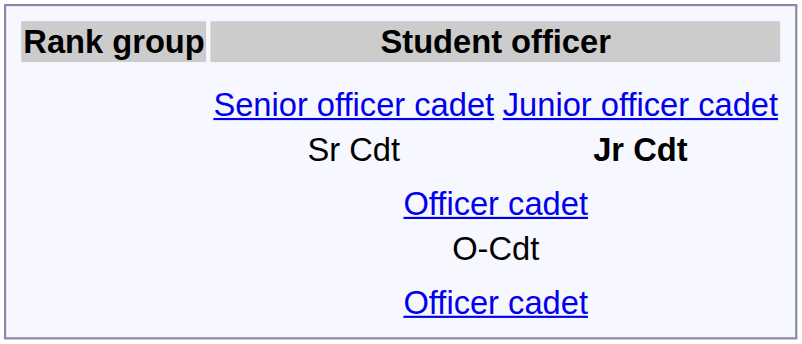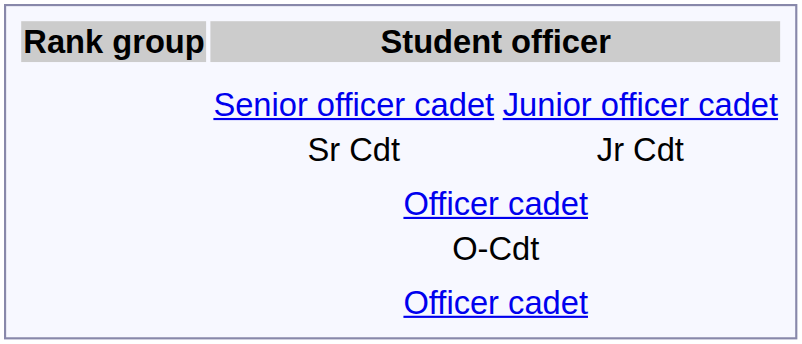(640, 149) bold -> (640, 149) normal
